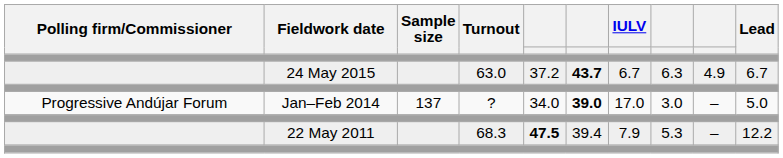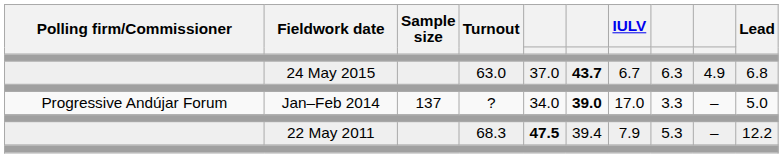(544, 73) 37.2 -> (544, 73) 37.0
(757, 73) 6.7 -> (757, 73) 6.8
(672, 103) 3.0 -> (672, 103) 3.3
